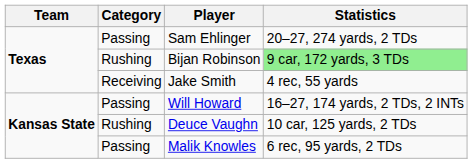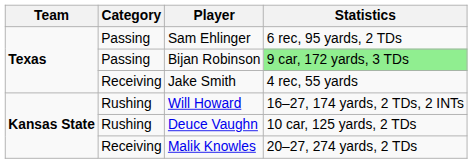(342, 37) 20–27, 274 yards, 2 TDs -> (334, 37) 6 rec, 95 yards, 2 TDs
(126, 59) Rushing -> (126, 59) Passing
(126, 103) Passing -> (126, 103) Rushing
(126, 147) Passing -> (131, 147) Receiving
(334, 147) 6 rec, 95 yards, 2 TDs -> (342, 147) 20–27, 274 yards, 2 TDs
